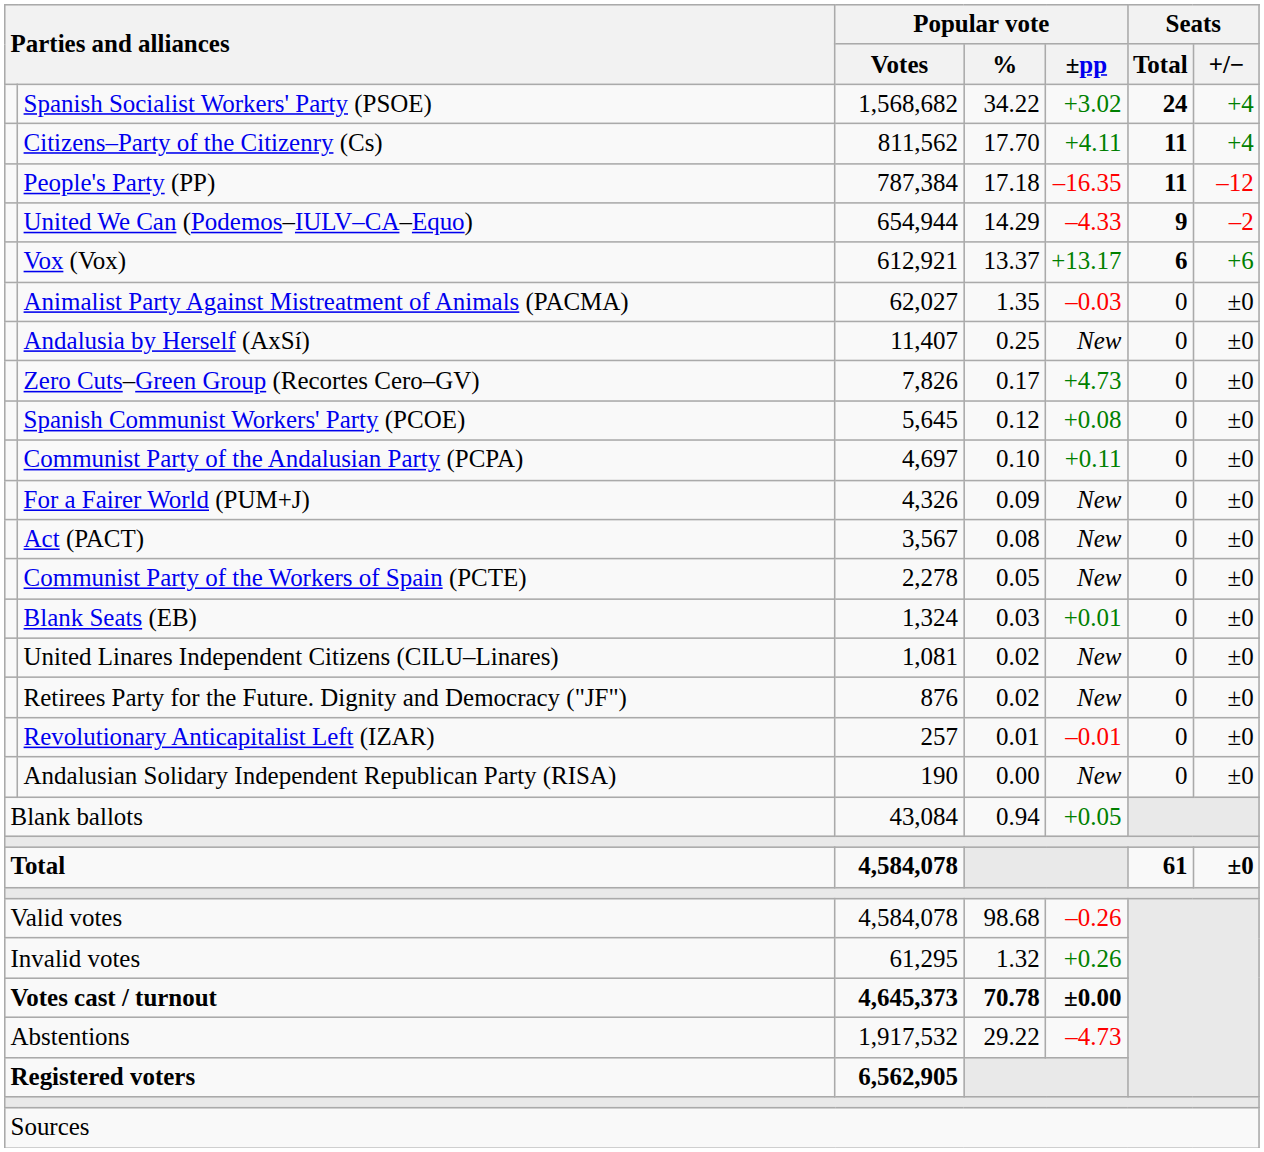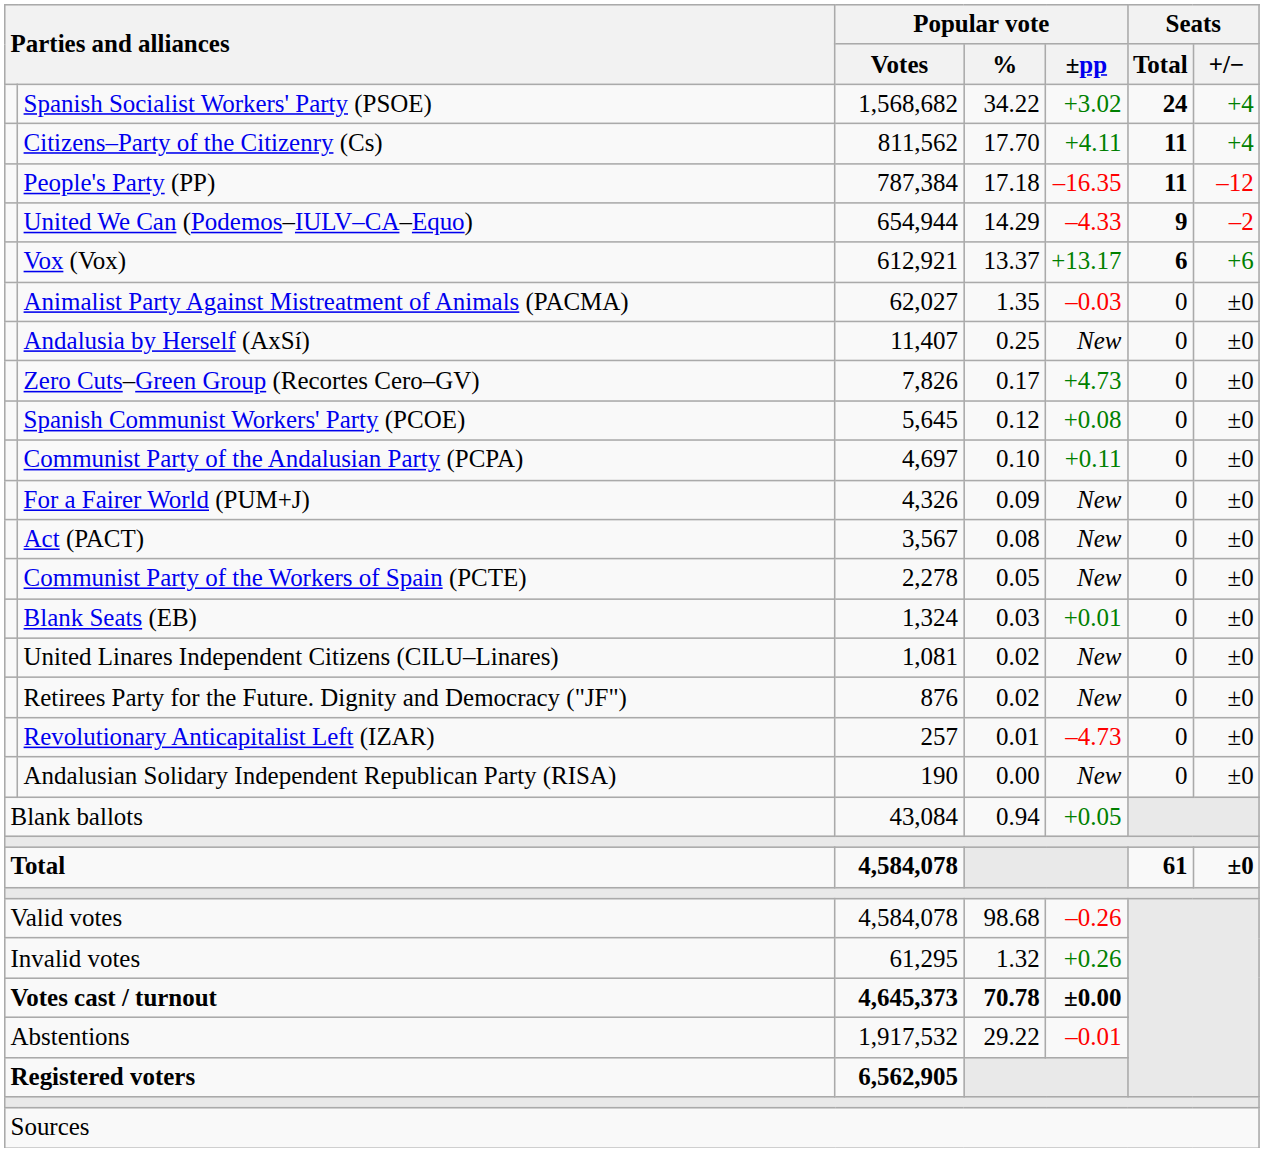(1093, 736) –0.01 -> (1093, 736) –4.73
(1093, 1036) –4.73 -> (1093, 1036) –0.01
